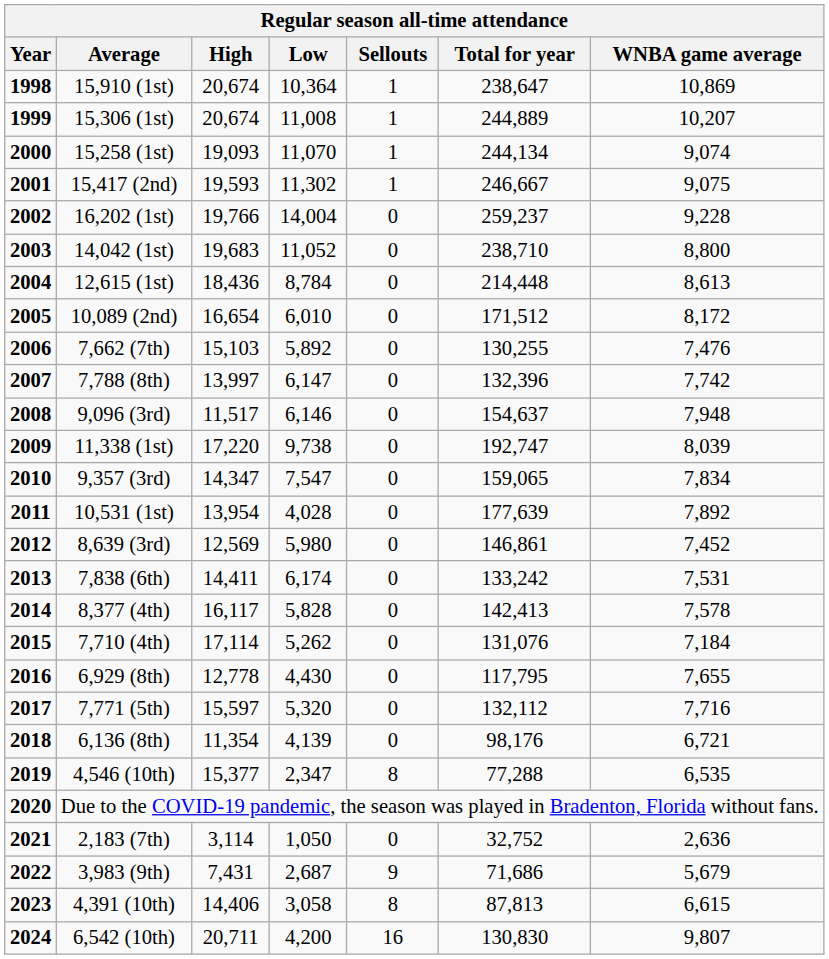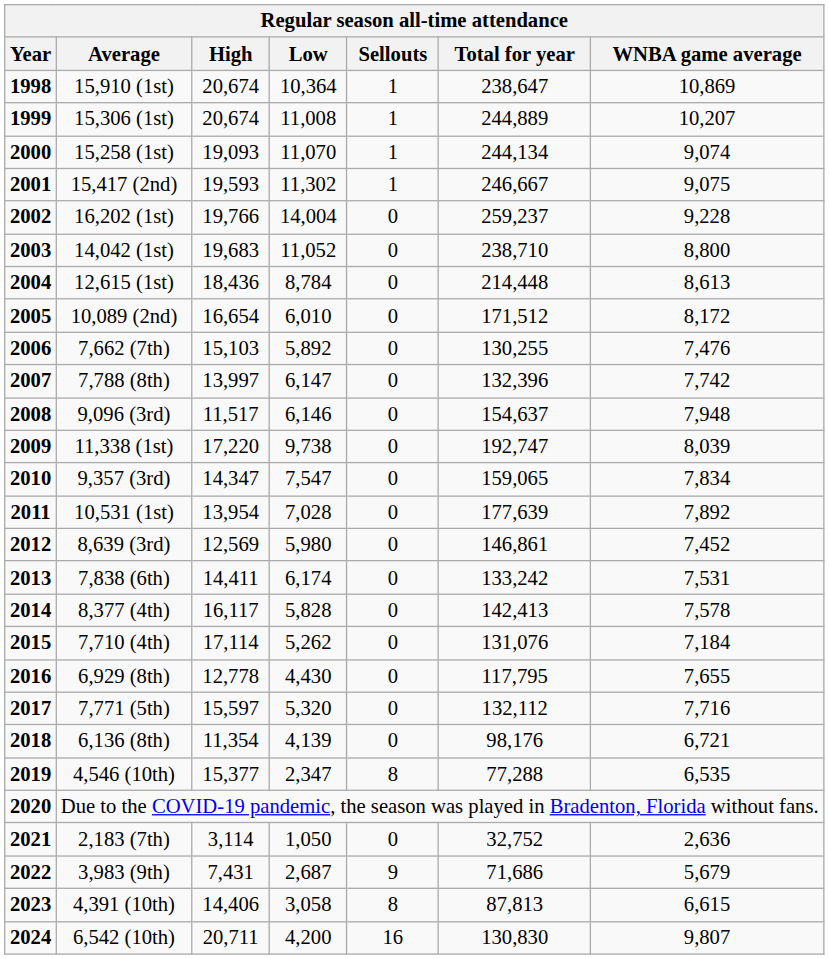(308, 511) 4,028 -> (308, 511) 7,028
